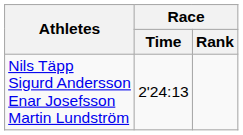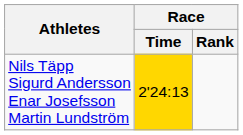(163, 92) no background -> (163, 92) gold background
